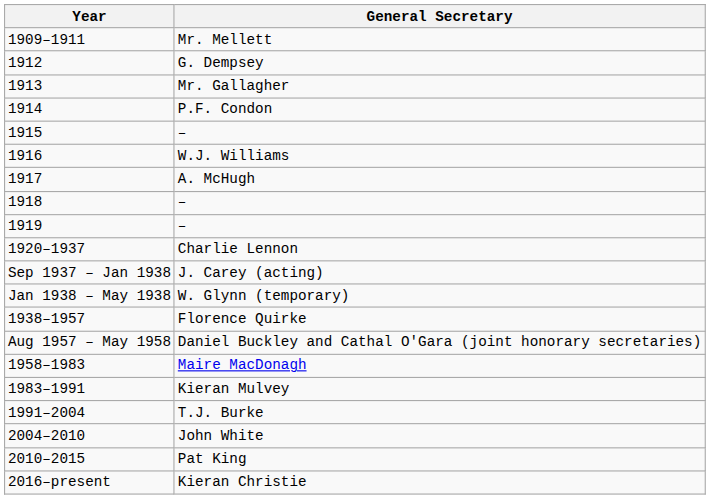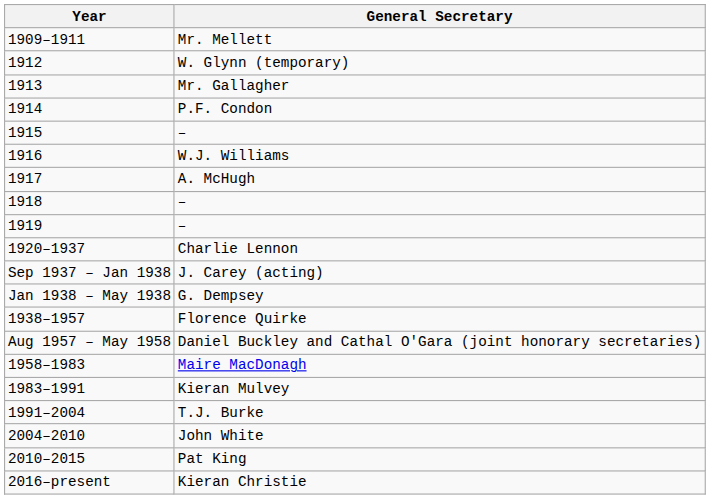(221, 63) G. Dempsey -> (264, 63) W. Glynn (temporary)
(264, 296) W. Glynn (temporary) -> (221, 296) G. Dempsey
